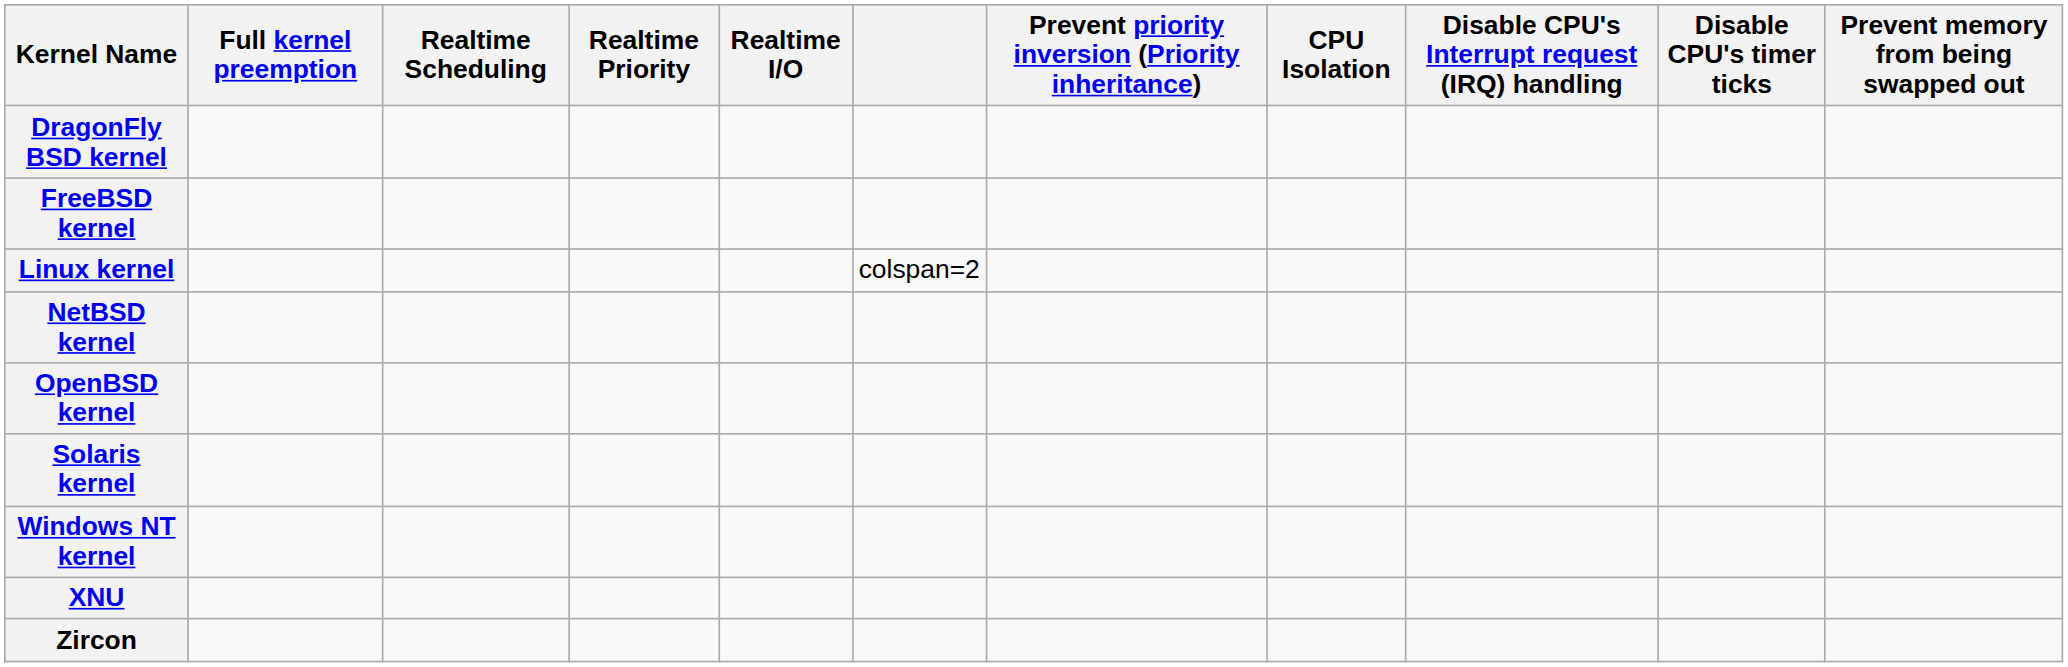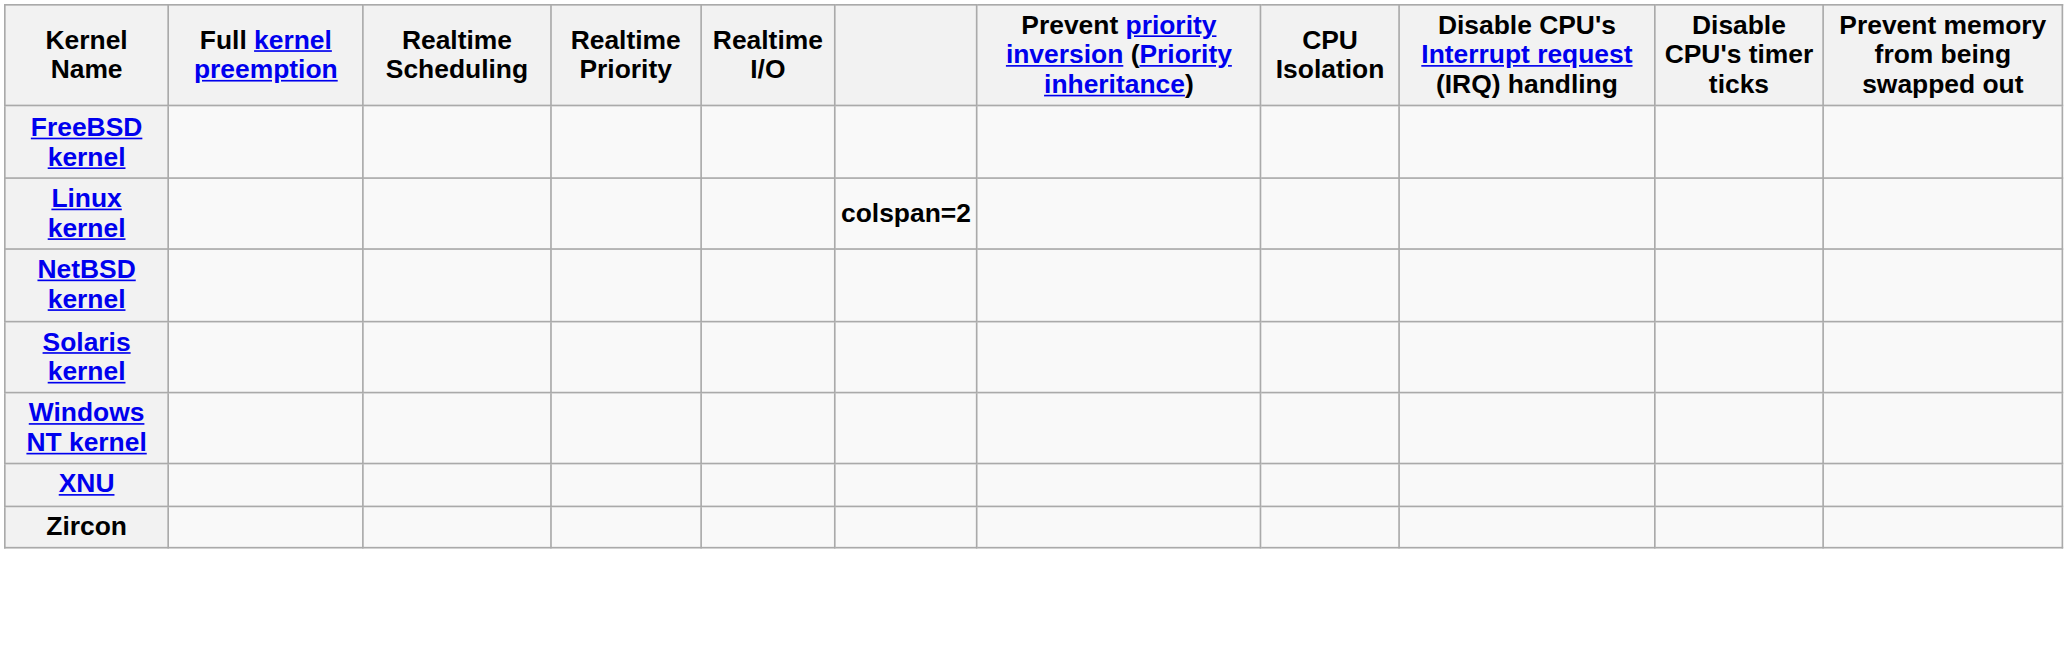- row: (97, 141)
(919, 269) normal -> (906, 213) bold
- row: (97, 398)
